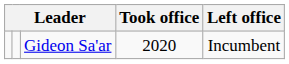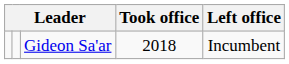(159, 44) 2020 -> (159, 44) 2018
